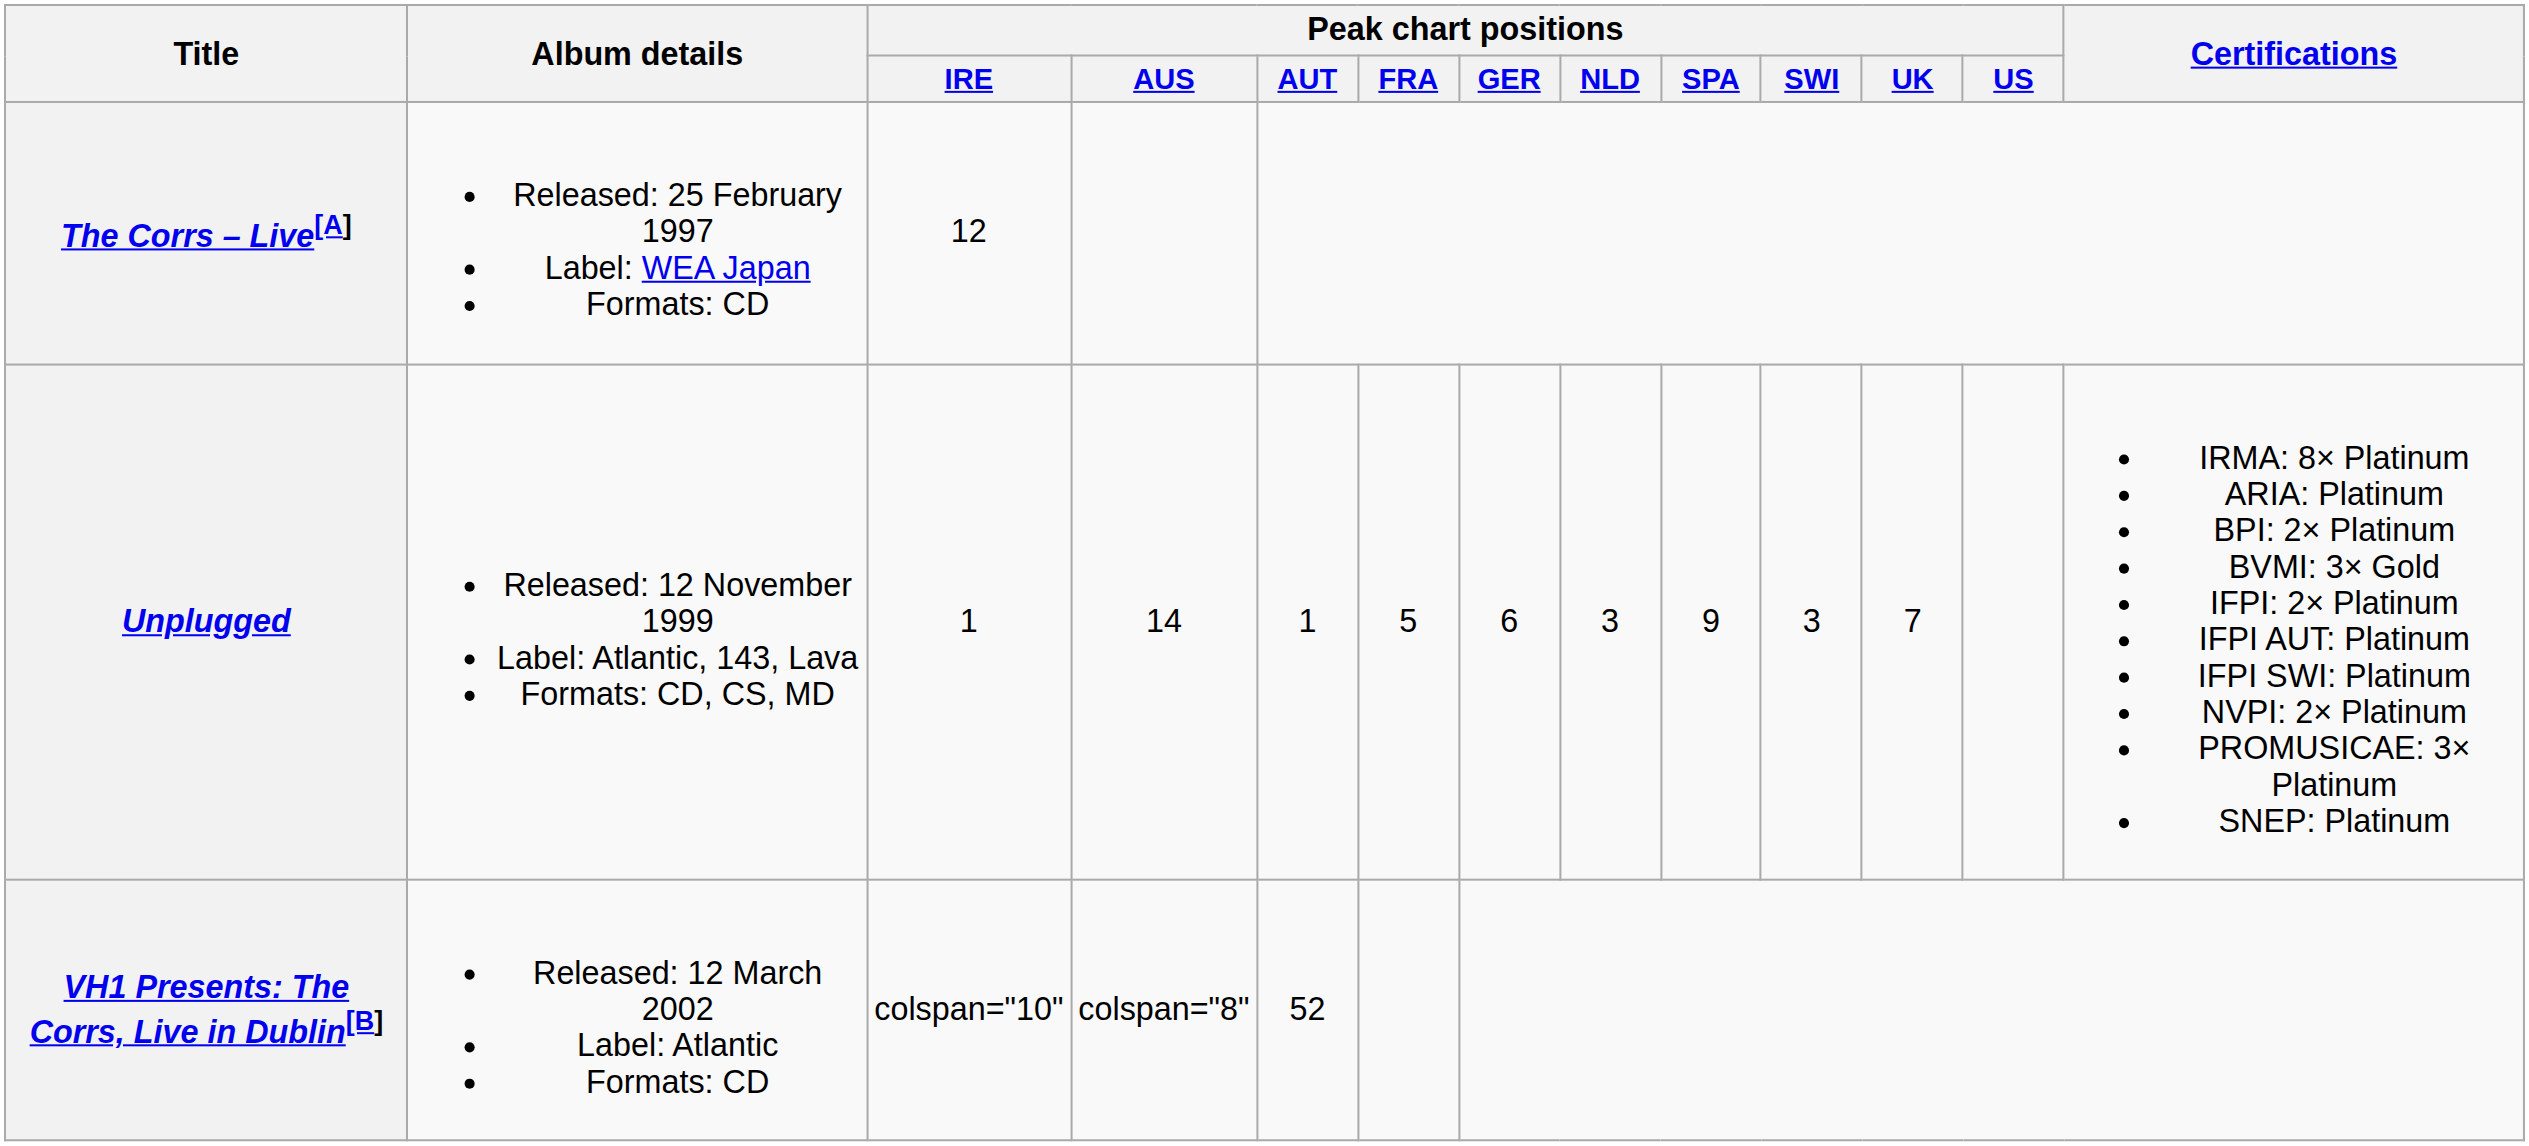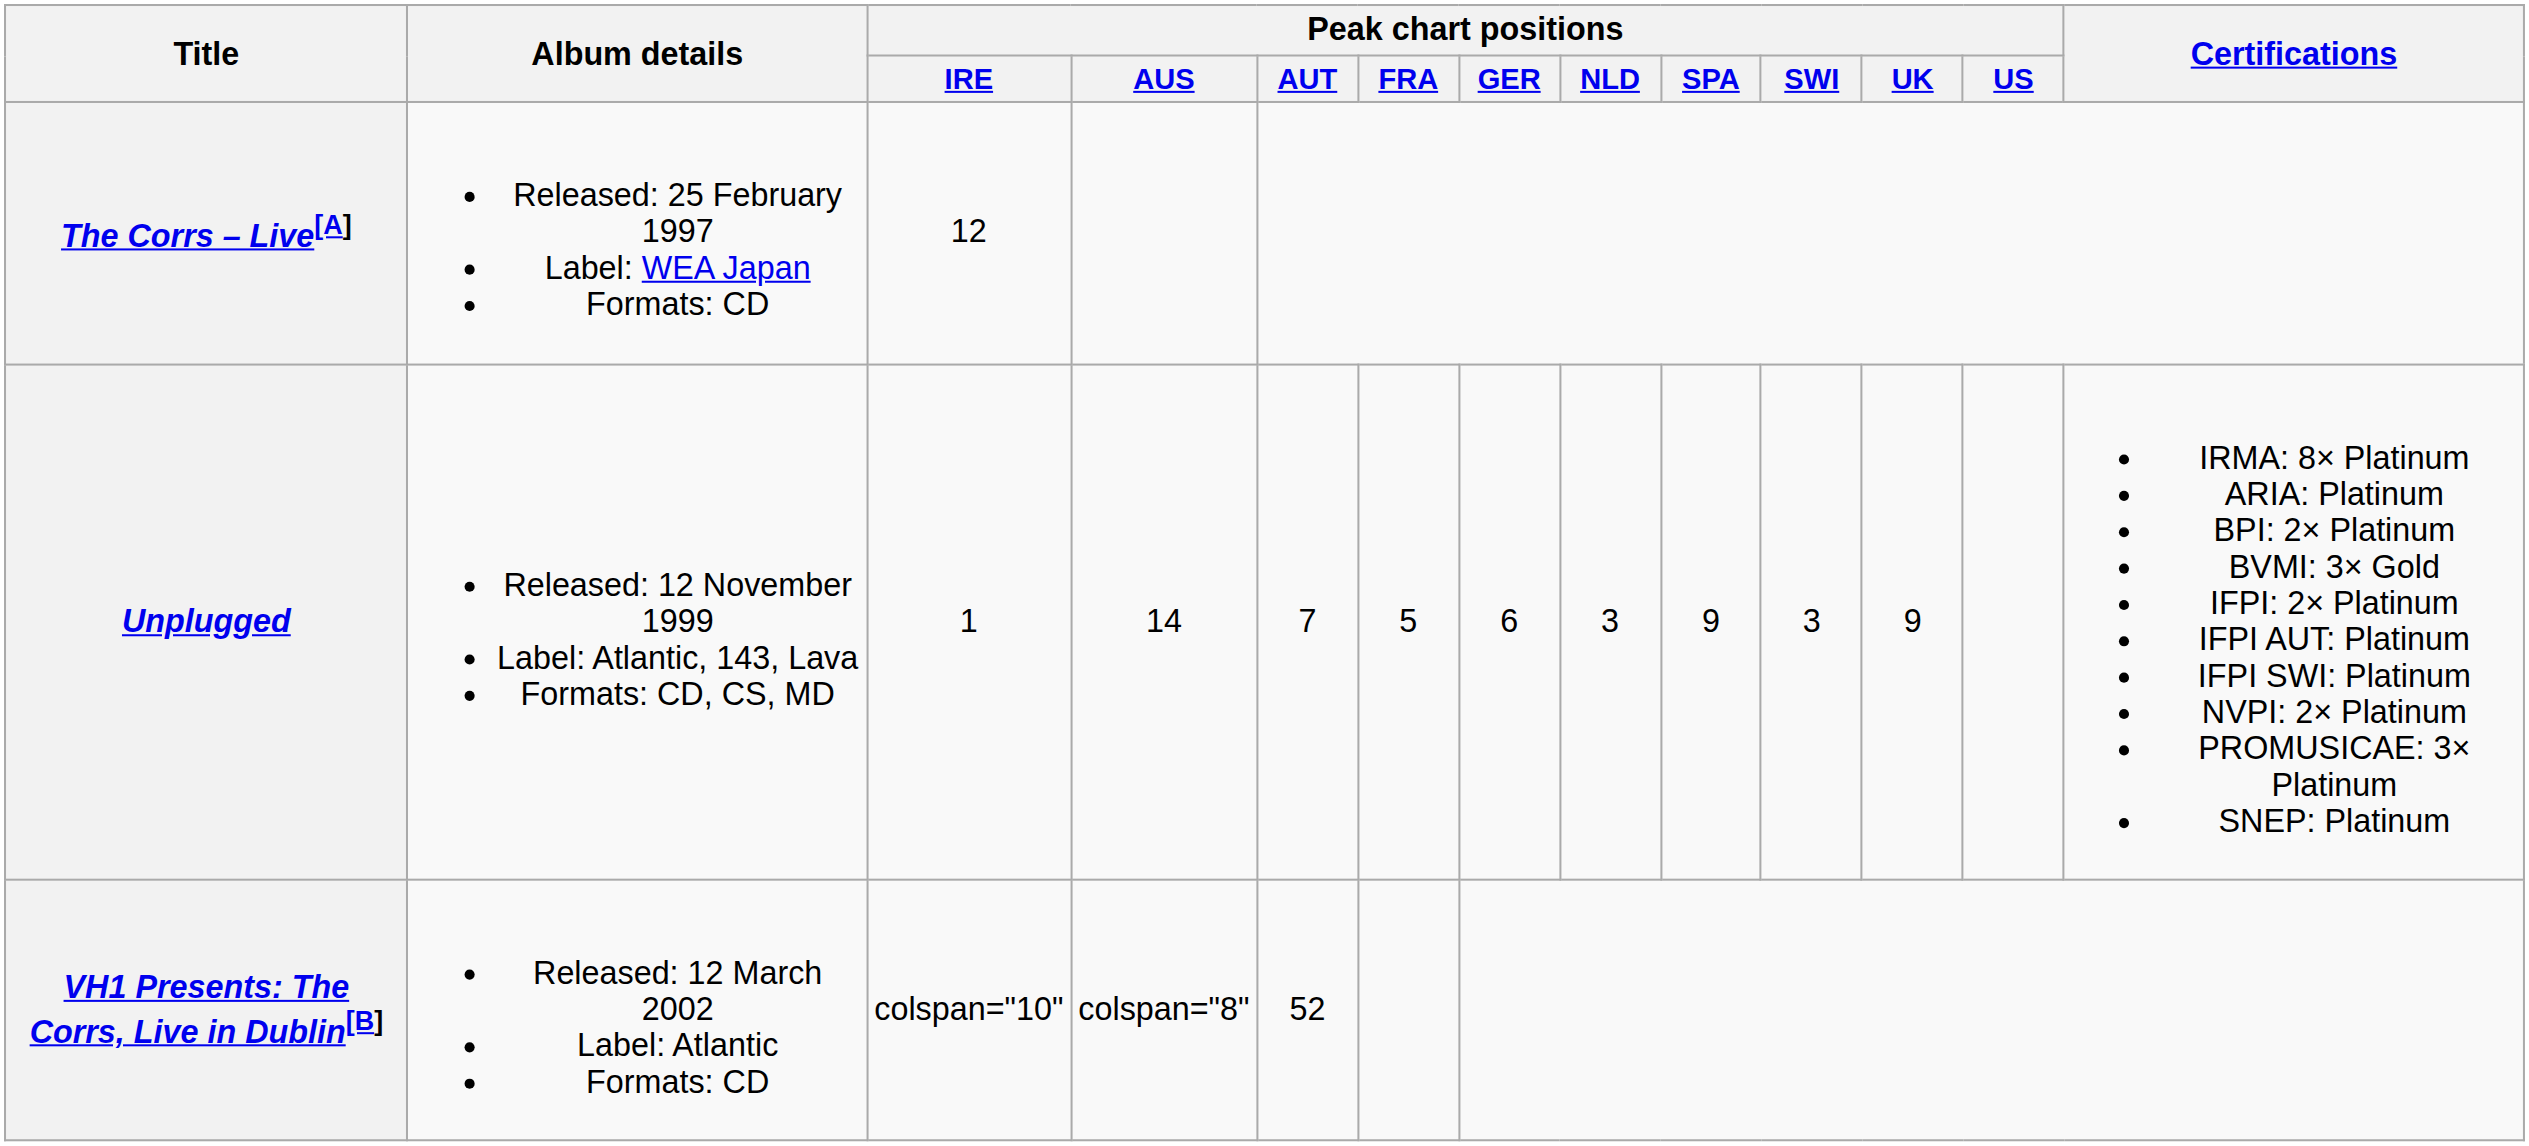(1307, 620) 1 -> (1307, 620) 7
(1913, 620) 7 -> (1913, 620) 9
